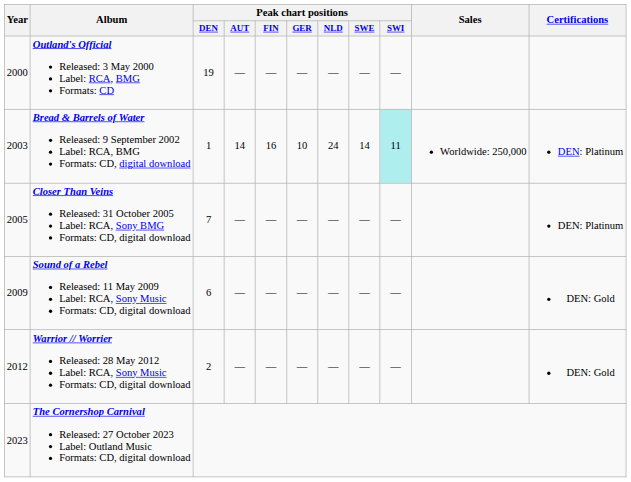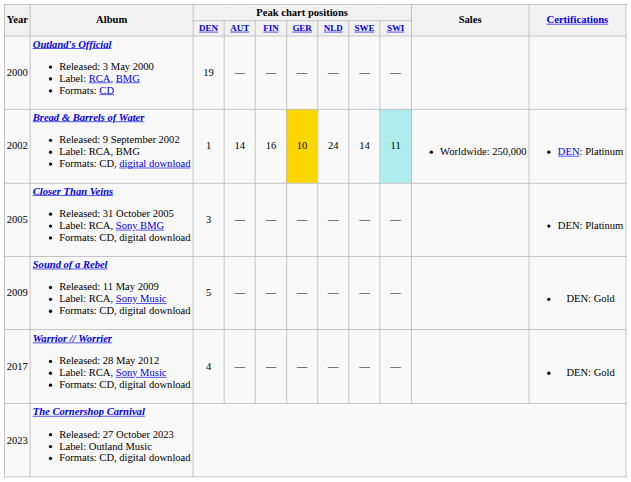(17, 146) 2003 -> (17, 146) 2002
(302, 146) no background -> (302, 146) gold background
(209, 219) 7 -> (209, 219) 3
(209, 293) 6 -> (209, 293) 5
(17, 366) 2012 -> (17, 366) 2017
(209, 366) 2 -> (209, 366) 4
